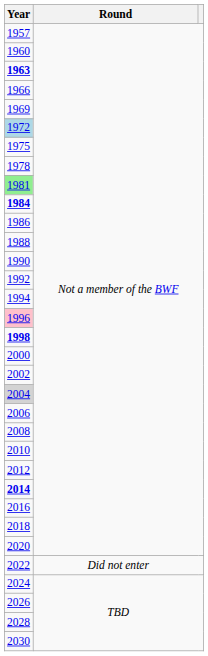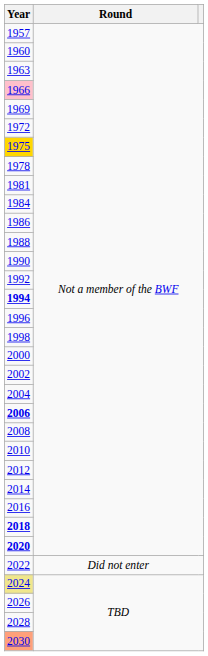(19, 71) bold -> (19, 71) normal
(19, 90) no background -> (19, 90) pink background
(19, 128) lightblue background -> (19, 128) no background
(19, 147) no background -> (19, 147) gold background
(19, 185) lightgreen background -> (19, 185) no background
(19, 204) bold -> (19, 204) normal
(19, 299) normal -> (19, 299) bold
(19, 318) pink background -> (19, 318) no background
(19, 337) bold -> (19, 337) normal
(19, 394) lightgrey background -> (19, 394) no background
(19, 413) normal -> (19, 413) bold
(19, 489) bold -> (19, 489) normal
(19, 527) normal -> (19, 527) bold
(19, 546) normal -> (19, 546) bold
(19, 584) no background -> (19, 584) khaki background
(19, 641) no background -> (19, 641) lightsalmon background
